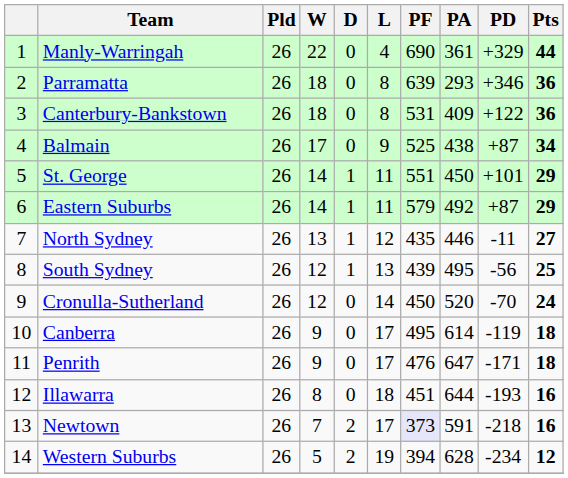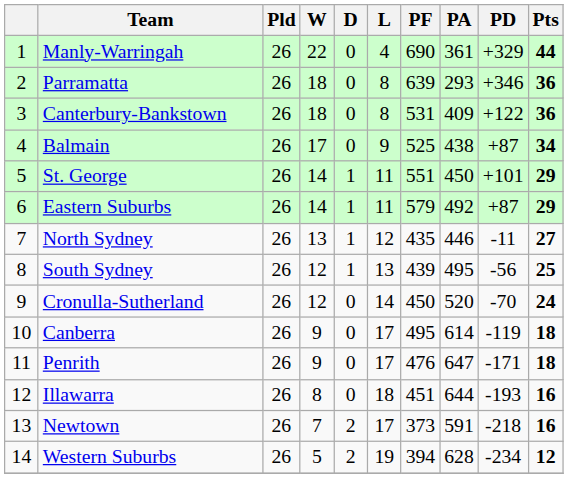(420, 425) lavender background -> (420, 425) no background
